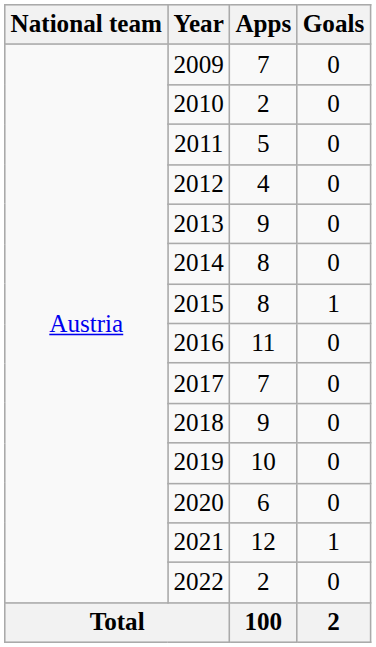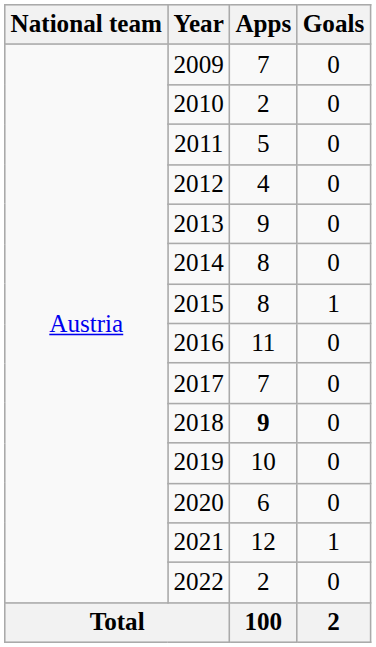(263, 422) normal -> (263, 422) bold
